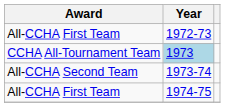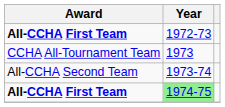(64, 33) normal -> (67, 33) bold
(180, 53) lightblue background -> (180, 53) no background
(64, 92) normal -> (67, 92) bold
(189, 92) no background -> (189, 92) lightgreen background
